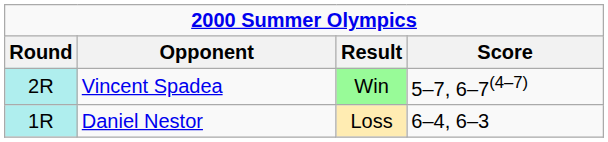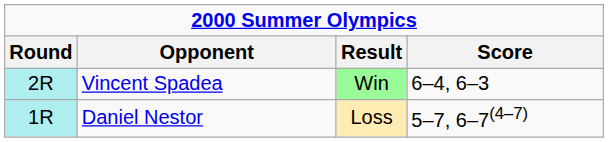(470, 86) 5–7, 6–7(4–7) -> (450, 83) 6–4, 6–3
(450, 120) 6–4, 6–3 -> (470, 118) 5–7, 6–7(4–7)
